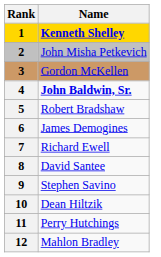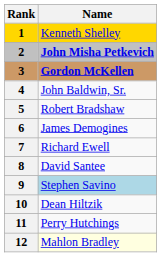(83, 33) bold -> (81, 33) normal
(94, 52) normal -> (97, 52) bold
(85, 71) normal -> (87, 71) bold
(86, 90) bold -> (83, 90) normal
(78, 185) no background -> (78, 185) lightblue background
(80, 242) no background -> (80, 242) lightyellow background
